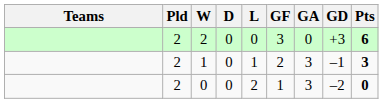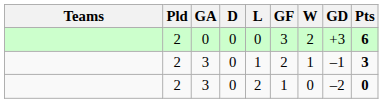columns swapped: (204, 16) <-> (308, 16)
